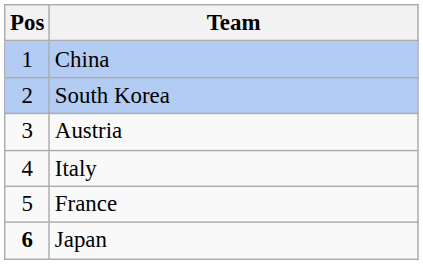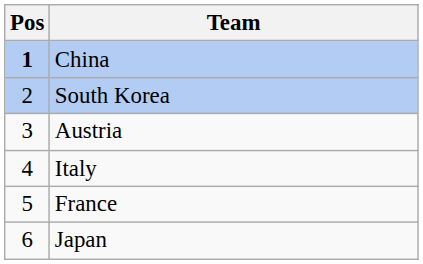(27, 58) normal -> (27, 58) bold
(27, 240) bold -> (27, 240) normal
